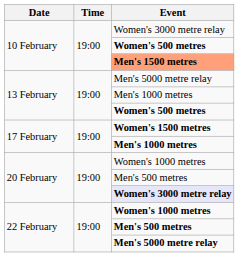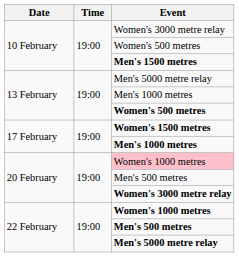(160, 45) bold -> (157, 45) normal
(155, 62) lightsalmon background -> (155, 62) no background
(160, 161) no background -> (160, 161) pink background
(173, 194) lavender background -> (173, 194) no background
